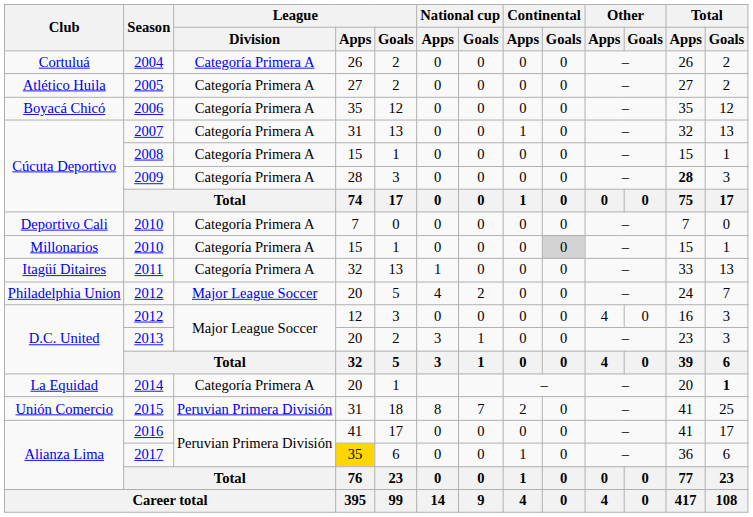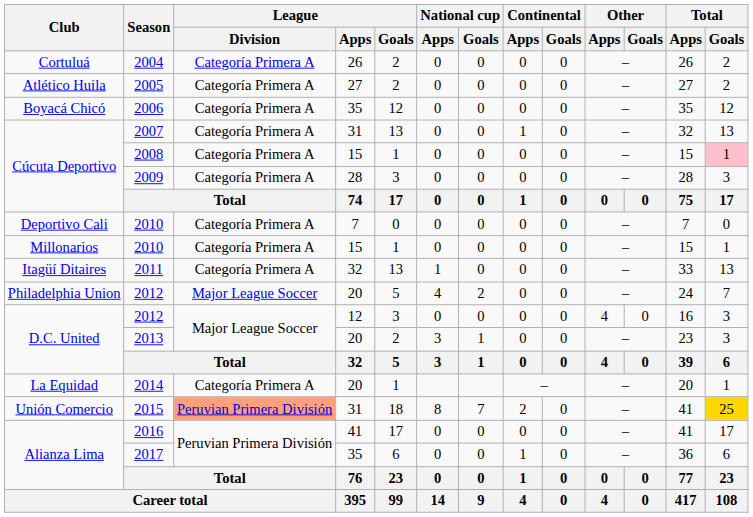(726, 154) no background -> (726, 154) pink background
(686, 177) bold -> (686, 177) normal
(564, 246) lightgrey background -> (564, 246) no background
(726, 385) bold -> (726, 385) normal
(255, 408) no background -> (255, 408) lightsalmon background
(726, 408) no background -> (726, 408) gold background
(355, 454) gold background -> (355, 454) no background
